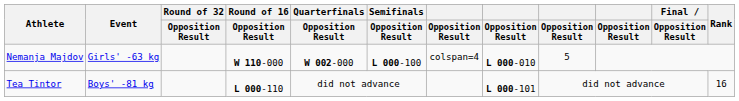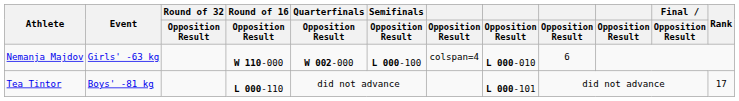(567, 57) 5 -> (567, 57) 6
(721, 83) 16 -> (721, 83) 17
